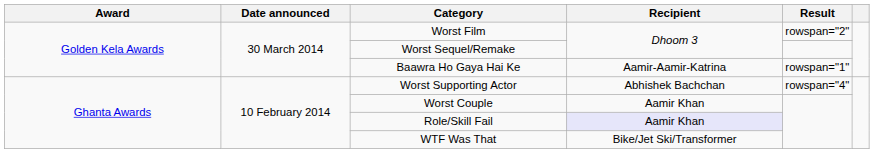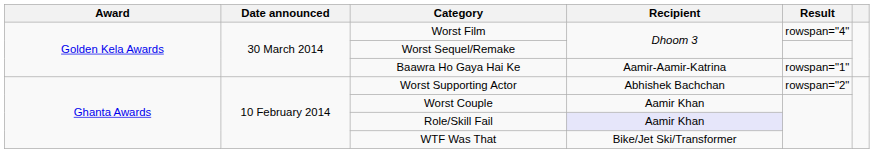(817, 31) rowspan="2" -> (817, 31) rowspan="4"
(817, 85) rowspan="4" -> (817, 85) rowspan="2"
